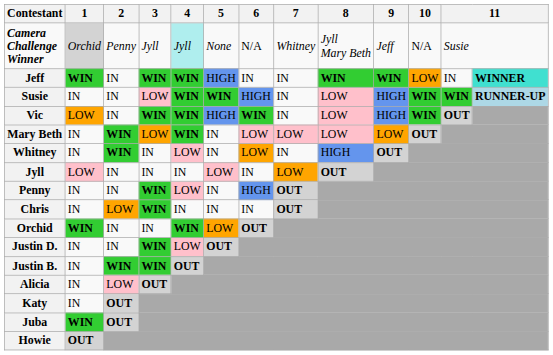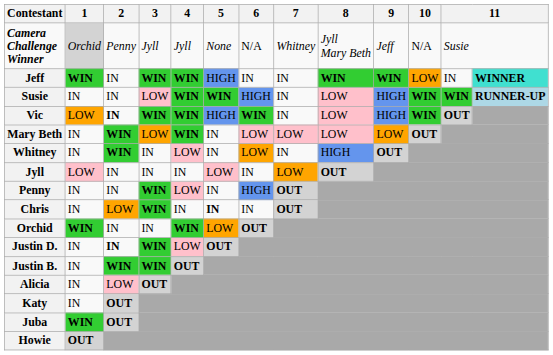(182, 45) paleturquoise background -> (182, 45) no background
(113, 115) normal -> (113, 115) bold
(213, 209) normal -> (213, 209) bold
(113, 247) normal -> (113, 247) bold
